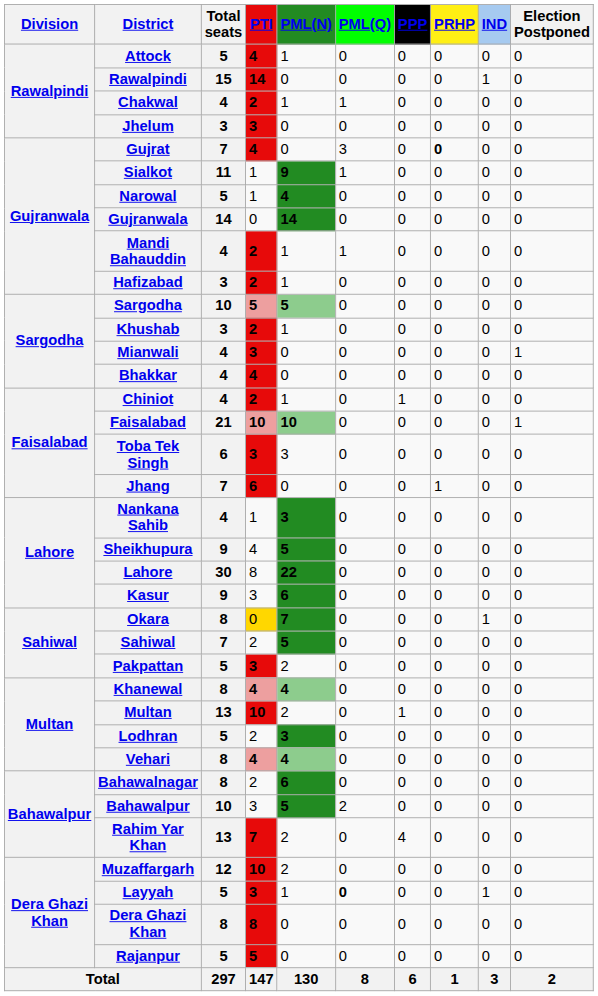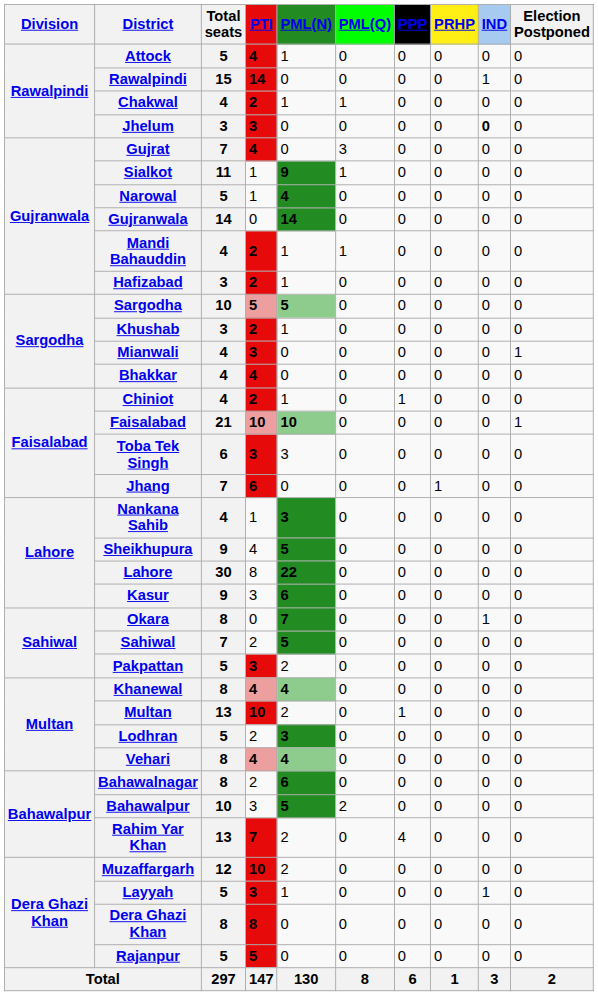(486, 126) normal -> (486, 126) bold
(438, 149) bold -> (438, 149) normal
(253, 619) gold background -> (253, 619) no background
(343, 892) bold -> (343, 892) normal
